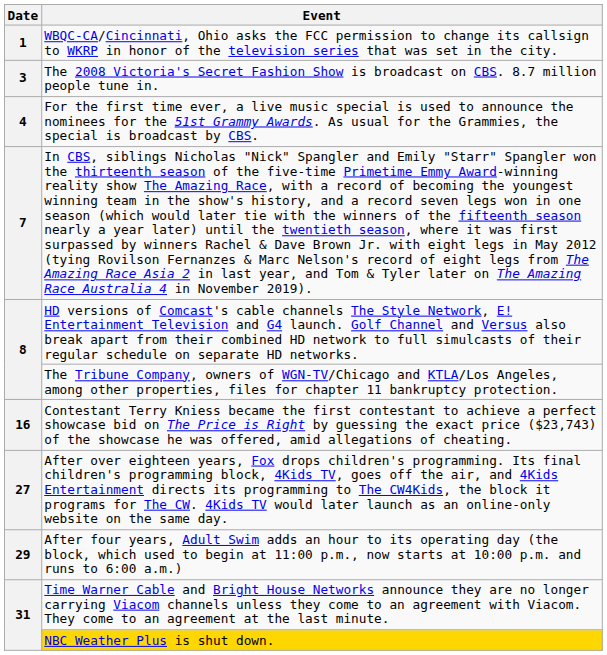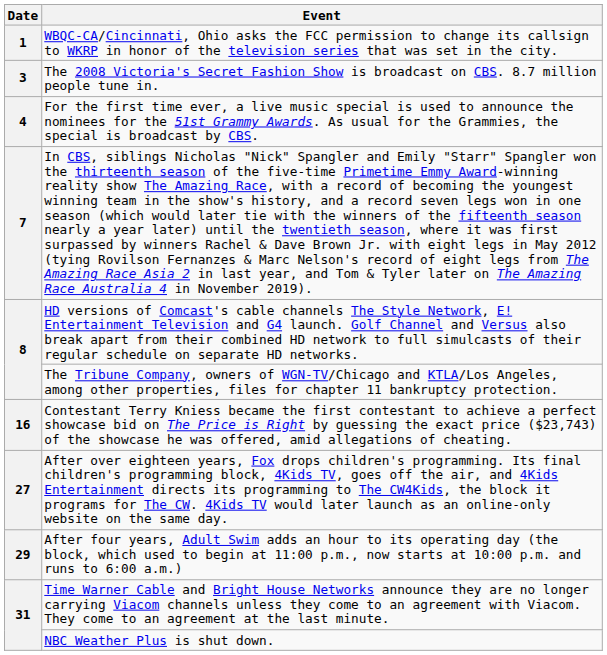(159, 640) gold background -> (159, 640) no background
